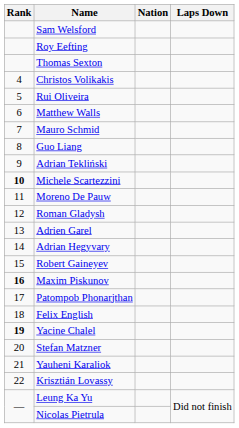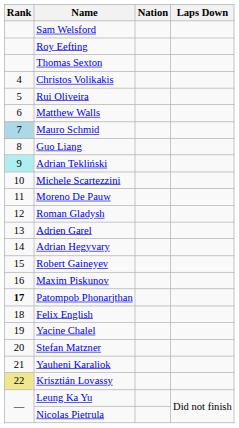(19, 130) no background -> (19, 130) lightblue background
(19, 163) no background -> (19, 163) paleturquoise background
(19, 180) bold -> (19, 180) normal
(19, 280) bold -> (19, 280) normal
(19, 297) normal -> (19, 297) bold
(19, 331) bold -> (19, 331) normal
(19, 381) no background -> (19, 381) khaki background
